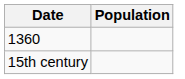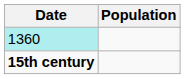(24, 39) no background -> (24, 39) paleturquoise background
(48, 62) normal -> (51, 62) bold
